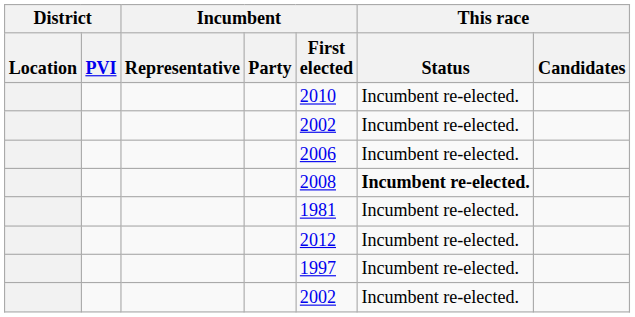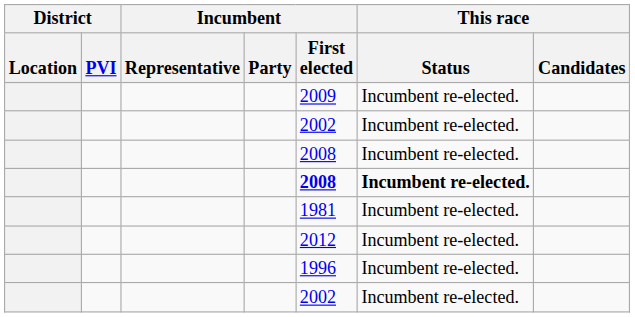(318, 96) 2010 -> (318, 96) 2009
(318, 153) 2006 -> (318, 153) 2008
(318, 182) normal -> (318, 182) bold
(318, 268) 1997 -> (318, 268) 1996
